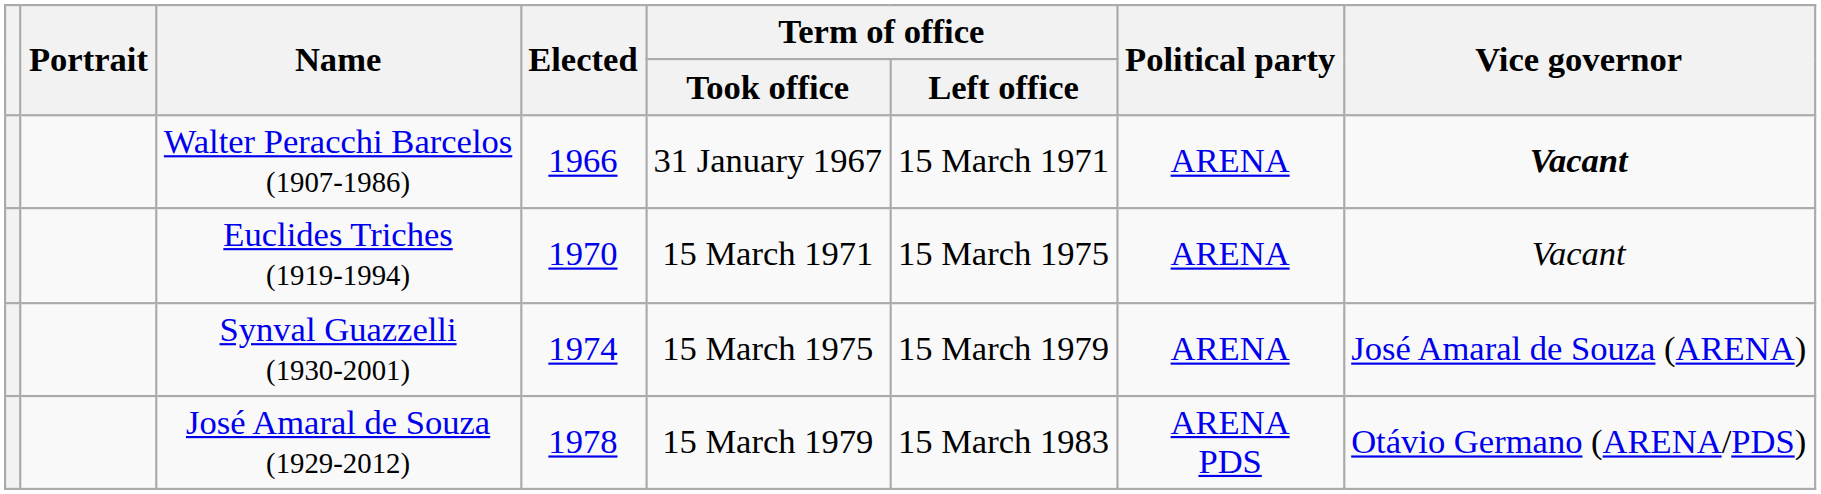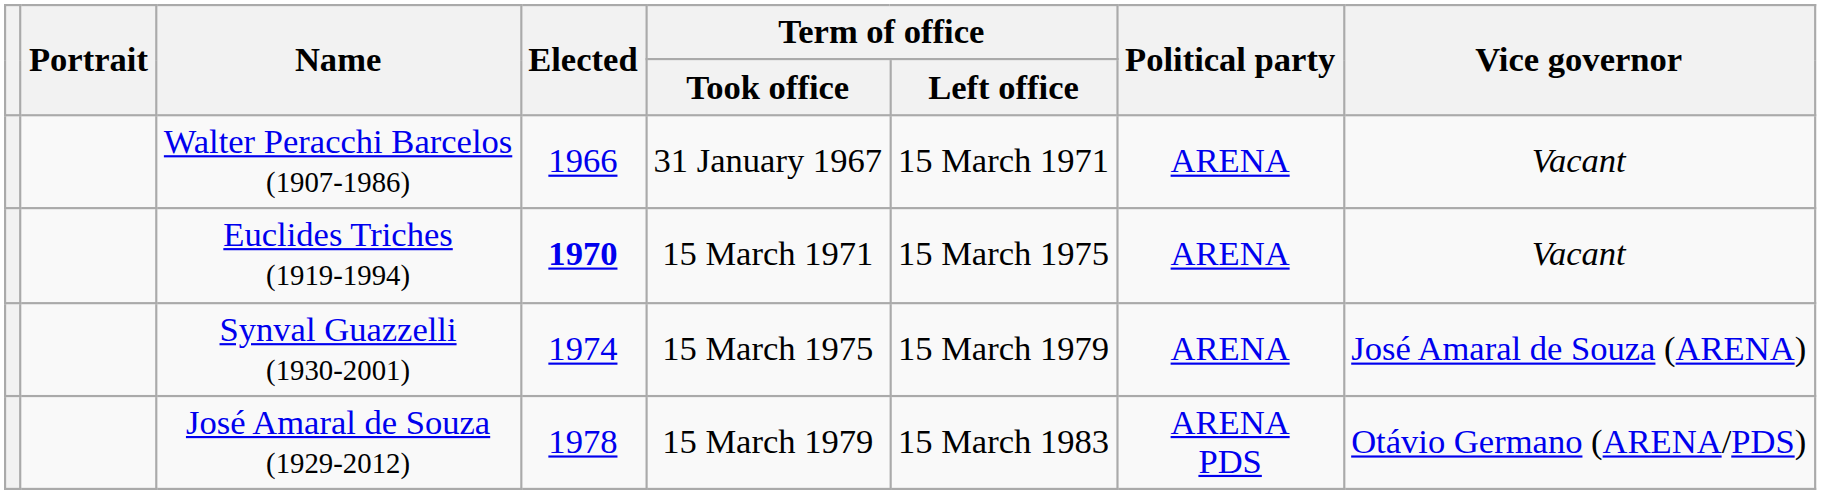(1579, 160) bold -> (1579, 160) normal
(583, 254) normal -> (583, 254) bold
